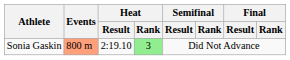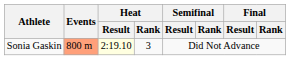(116, 47) no background -> (116, 47) lightyellow background
(148, 47) lightgreen background -> (148, 47) no background
